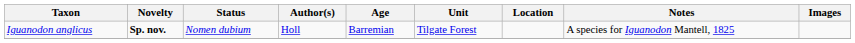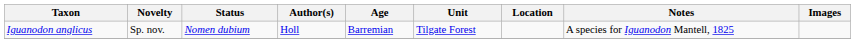(148, 30) bold -> (147, 30) normal
